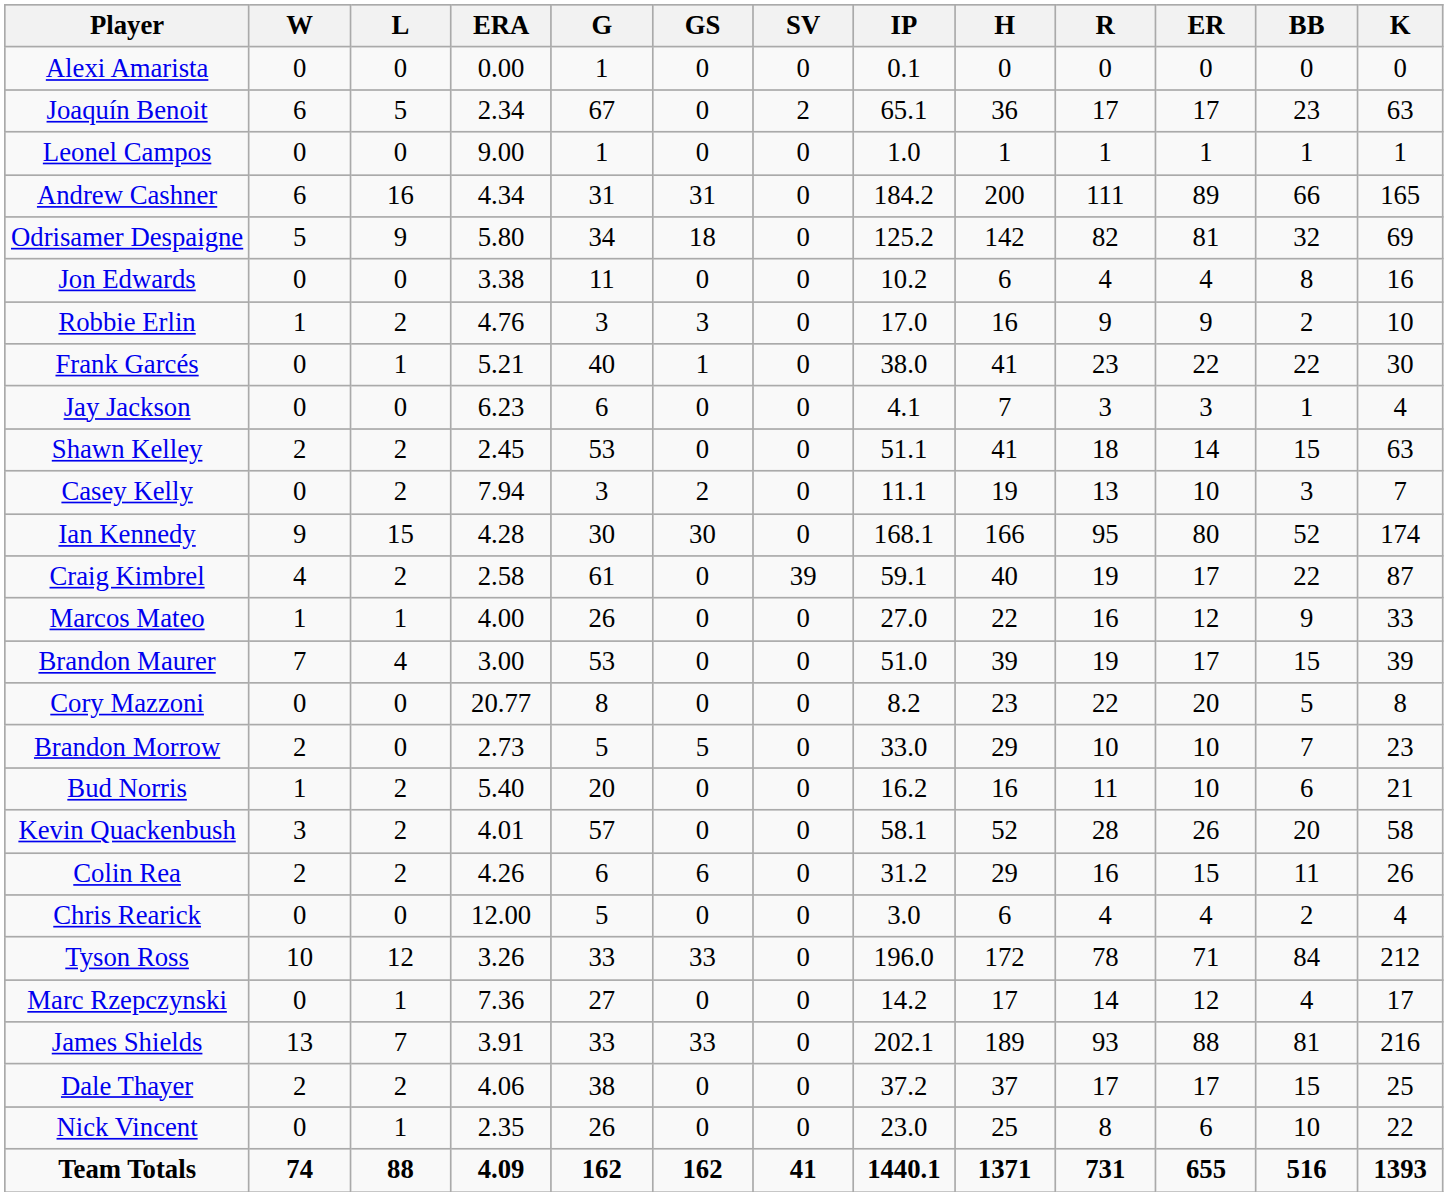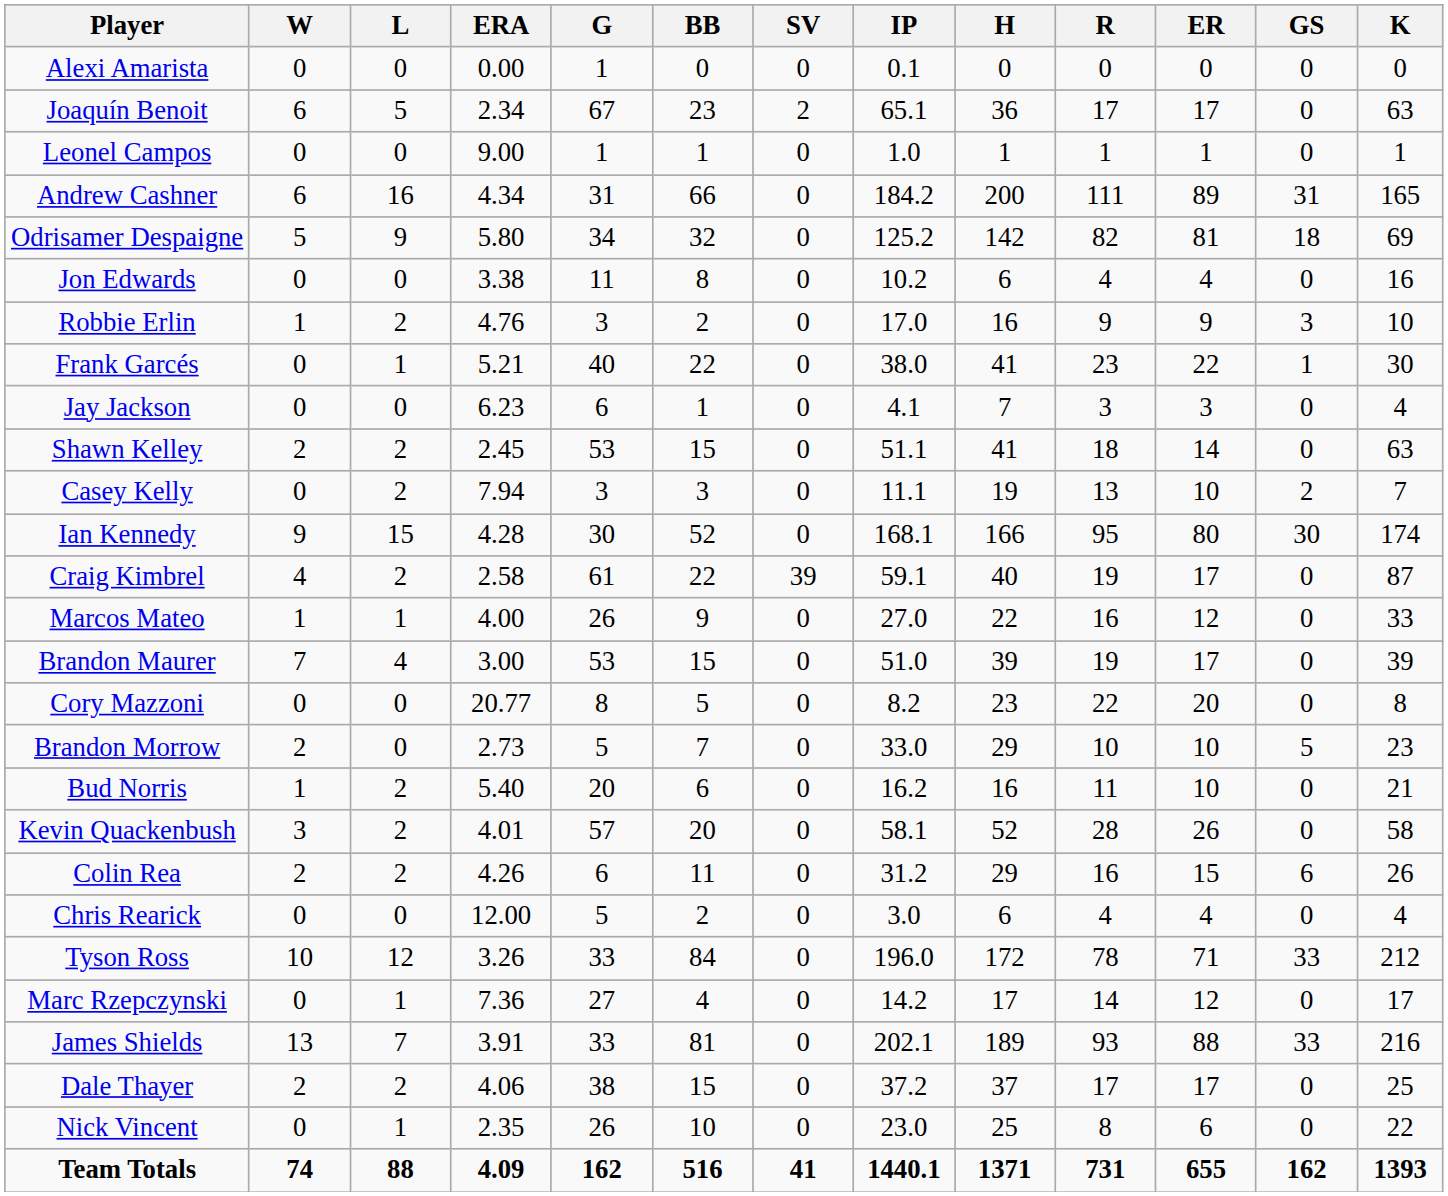columns swapped: (702, 25) <-> (1307, 25)
